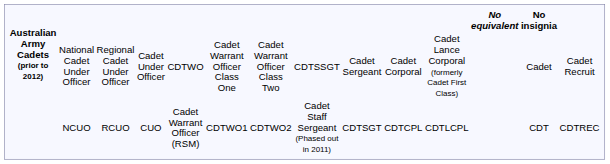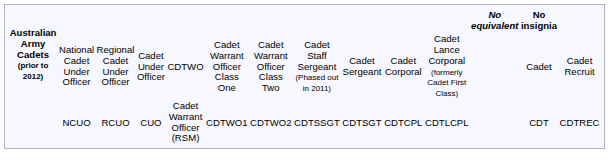(317, 66) CDTSSGT -> (317, 66) Cadet Staff Sergeant (Phased out in 2011)
(317, 127) Cadet Staff Sergeant (Phased out in 2011) -> (317, 122) CDTSSGT
